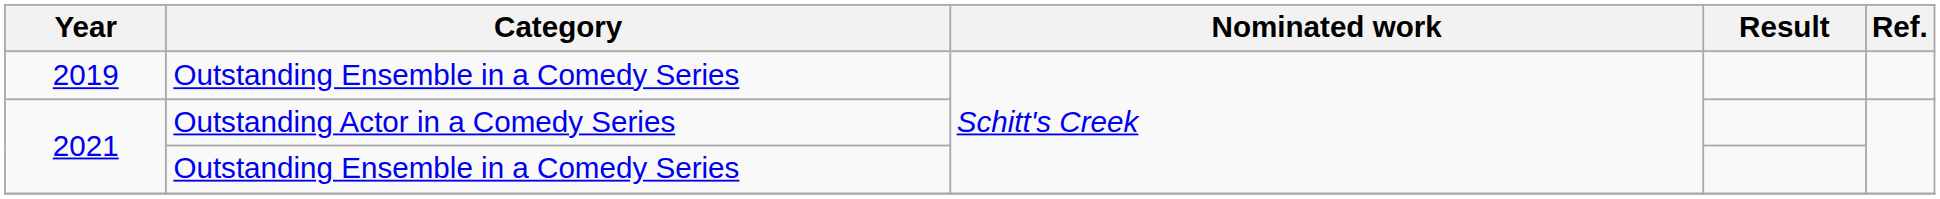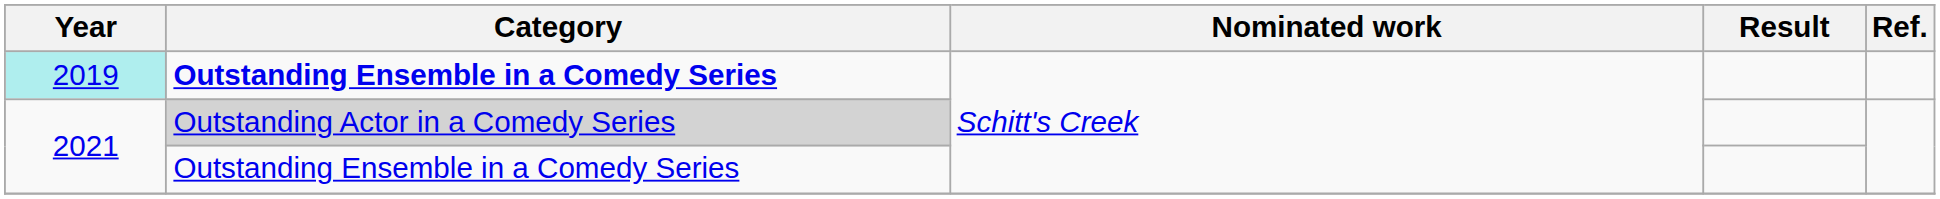(86, 74) no background -> (86, 74) paleturquoise background
(456, 74) normal -> (475, 74) bold
(424, 121) no background -> (424, 121) lightgrey background
